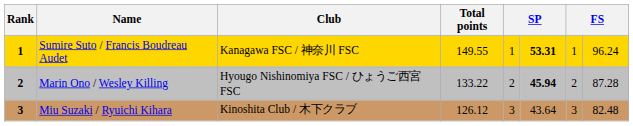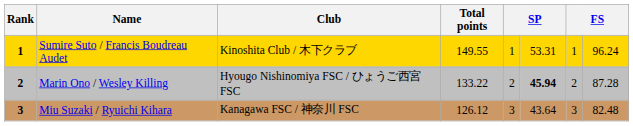(289, 50) Kanagawa FSC / 神奈川 FSC -> (288, 50) Kinoshita Club / 木下クラブ
(543, 51) bold -> (543, 51) normal
(288, 110) Kinoshita Club / 木下クラブ -> (289, 110) Kanagawa FSC / 神奈川 FSC
